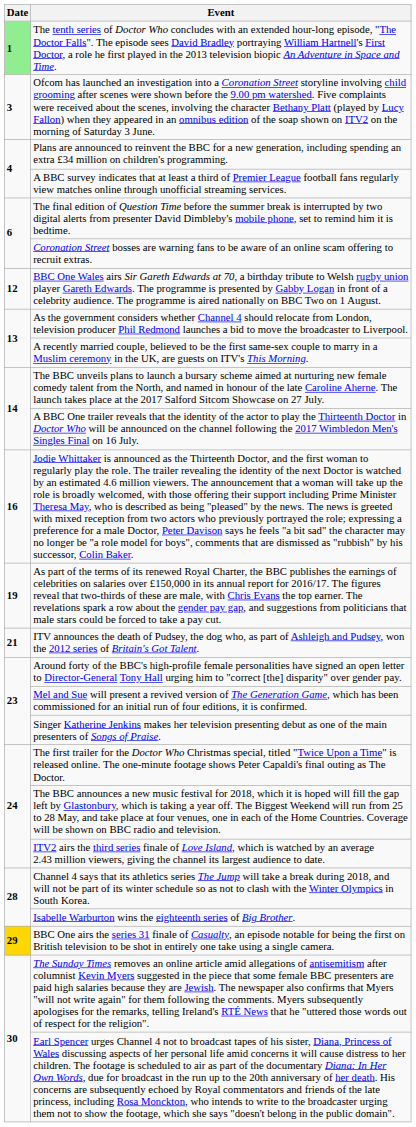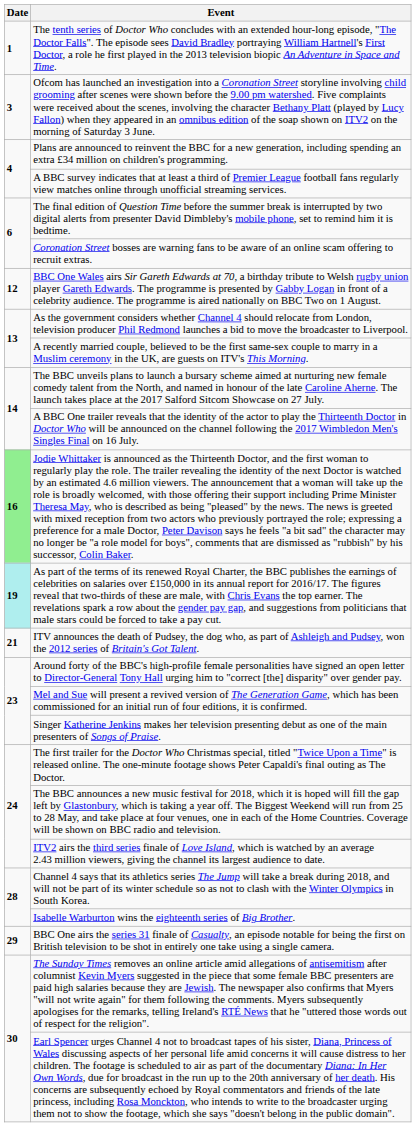(9, 48) lightgreen background -> (9, 48) no background
(12, 506) no background -> (12, 506) lightgreen background
(12, 595) no background -> (12, 595) paleturquoise background
(12, 940) gold background -> (12, 940) no background
